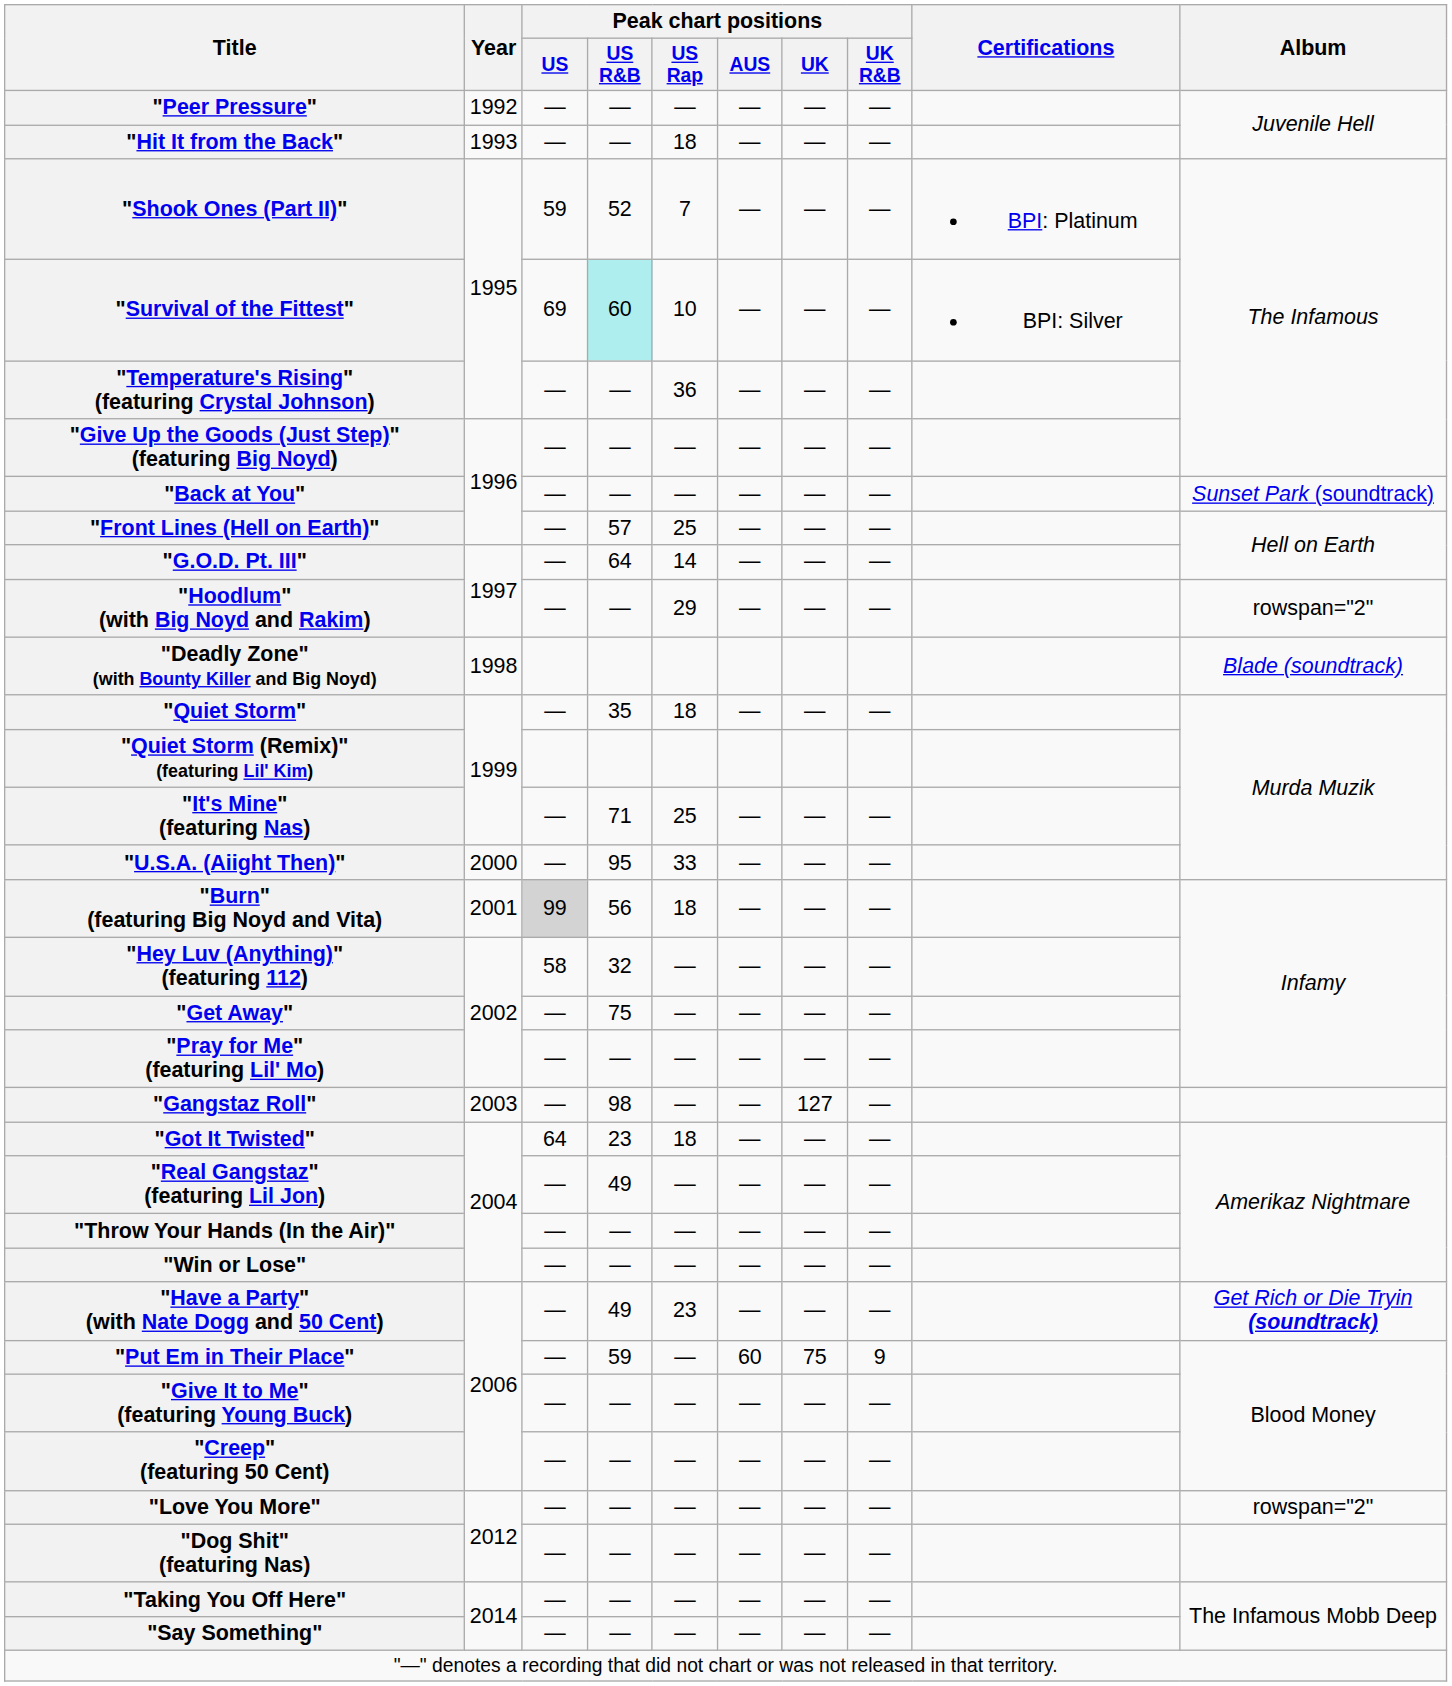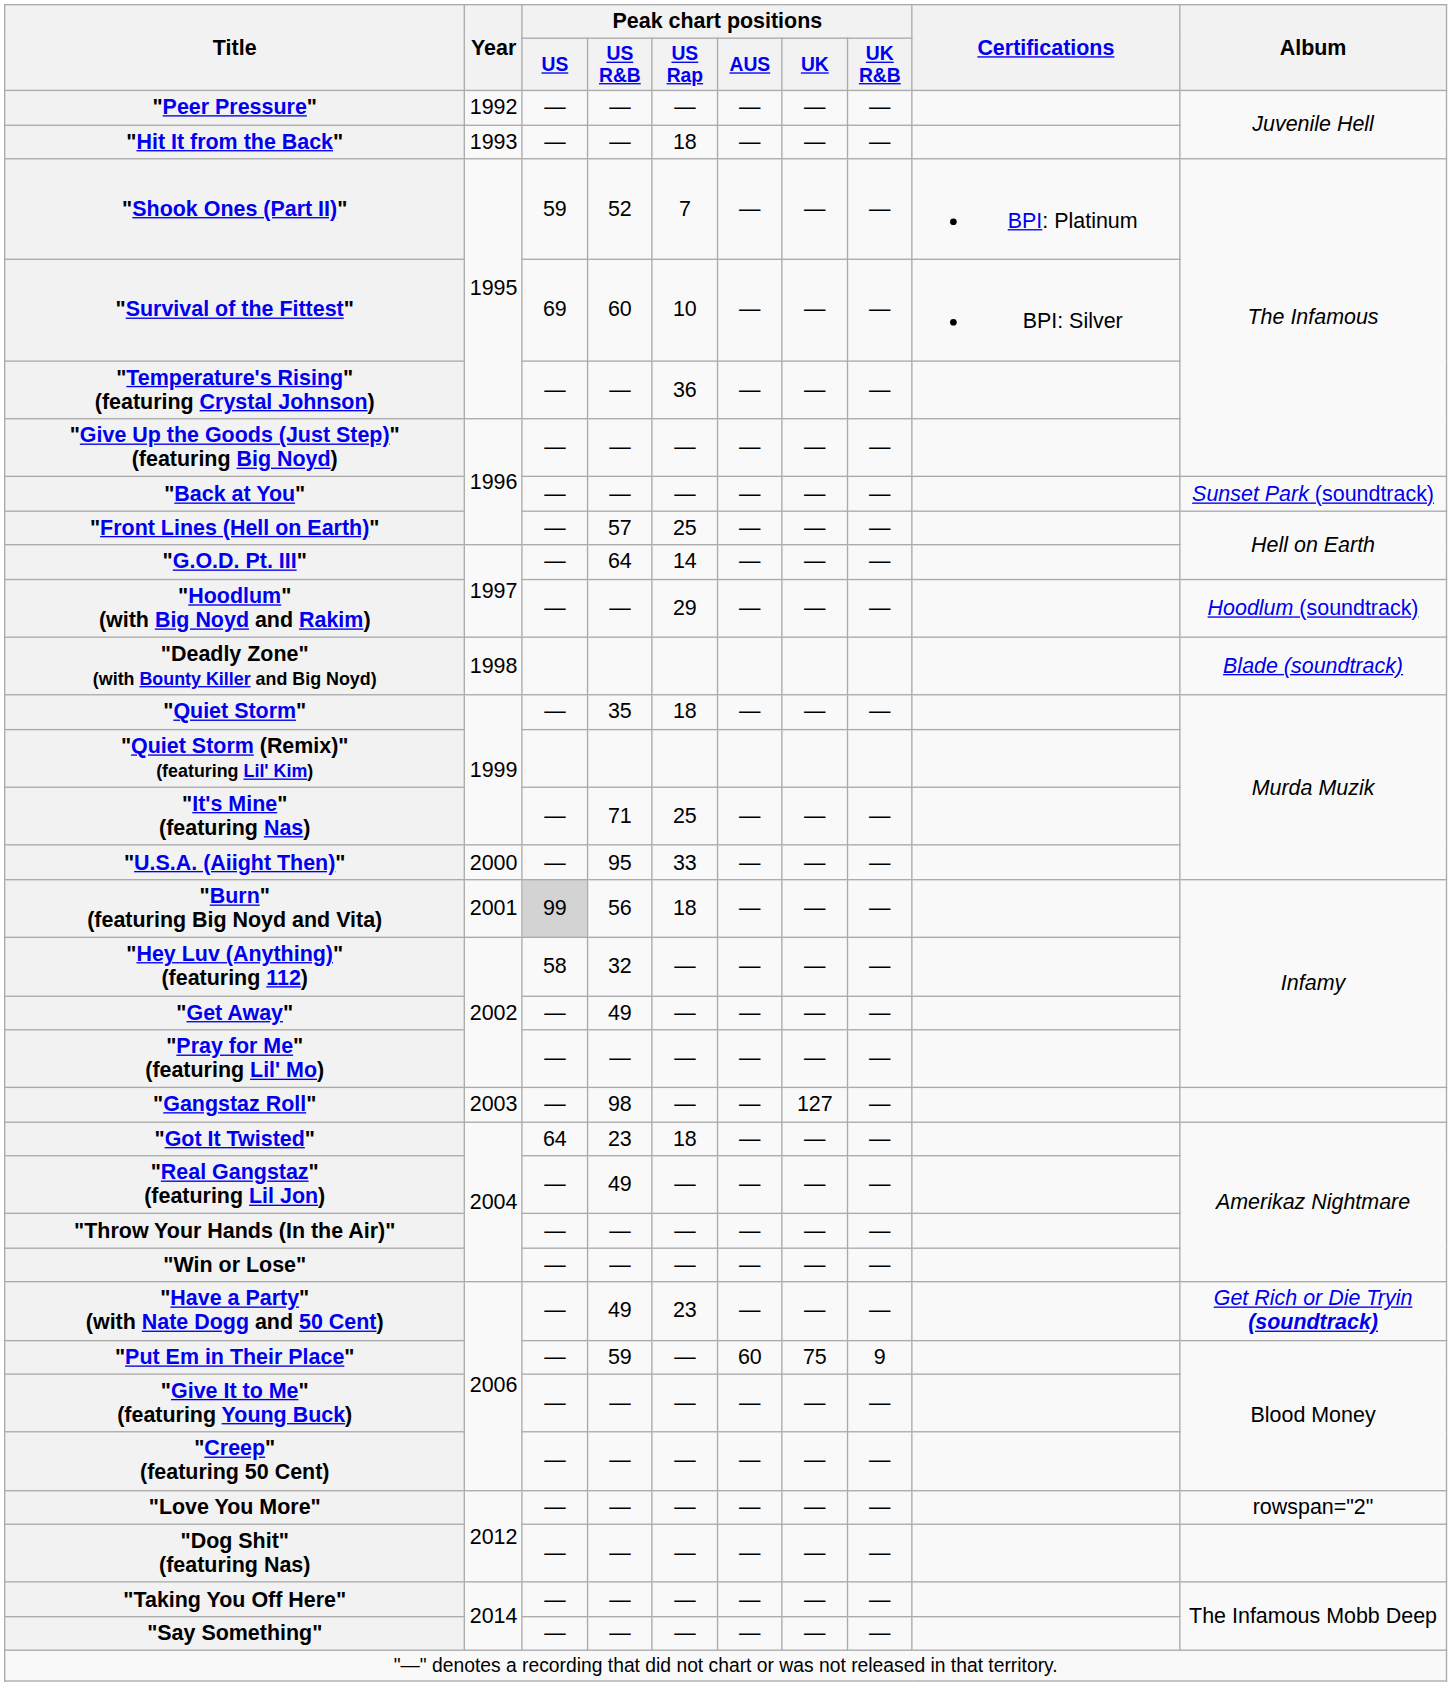(620, 309) paleturquoise background -> (620, 309) no background
(1313, 607) rowspan="2" -> (1313, 607) Hoodlum (soundtrack)
(620, 1012) 75 -> (620, 1012) 49
